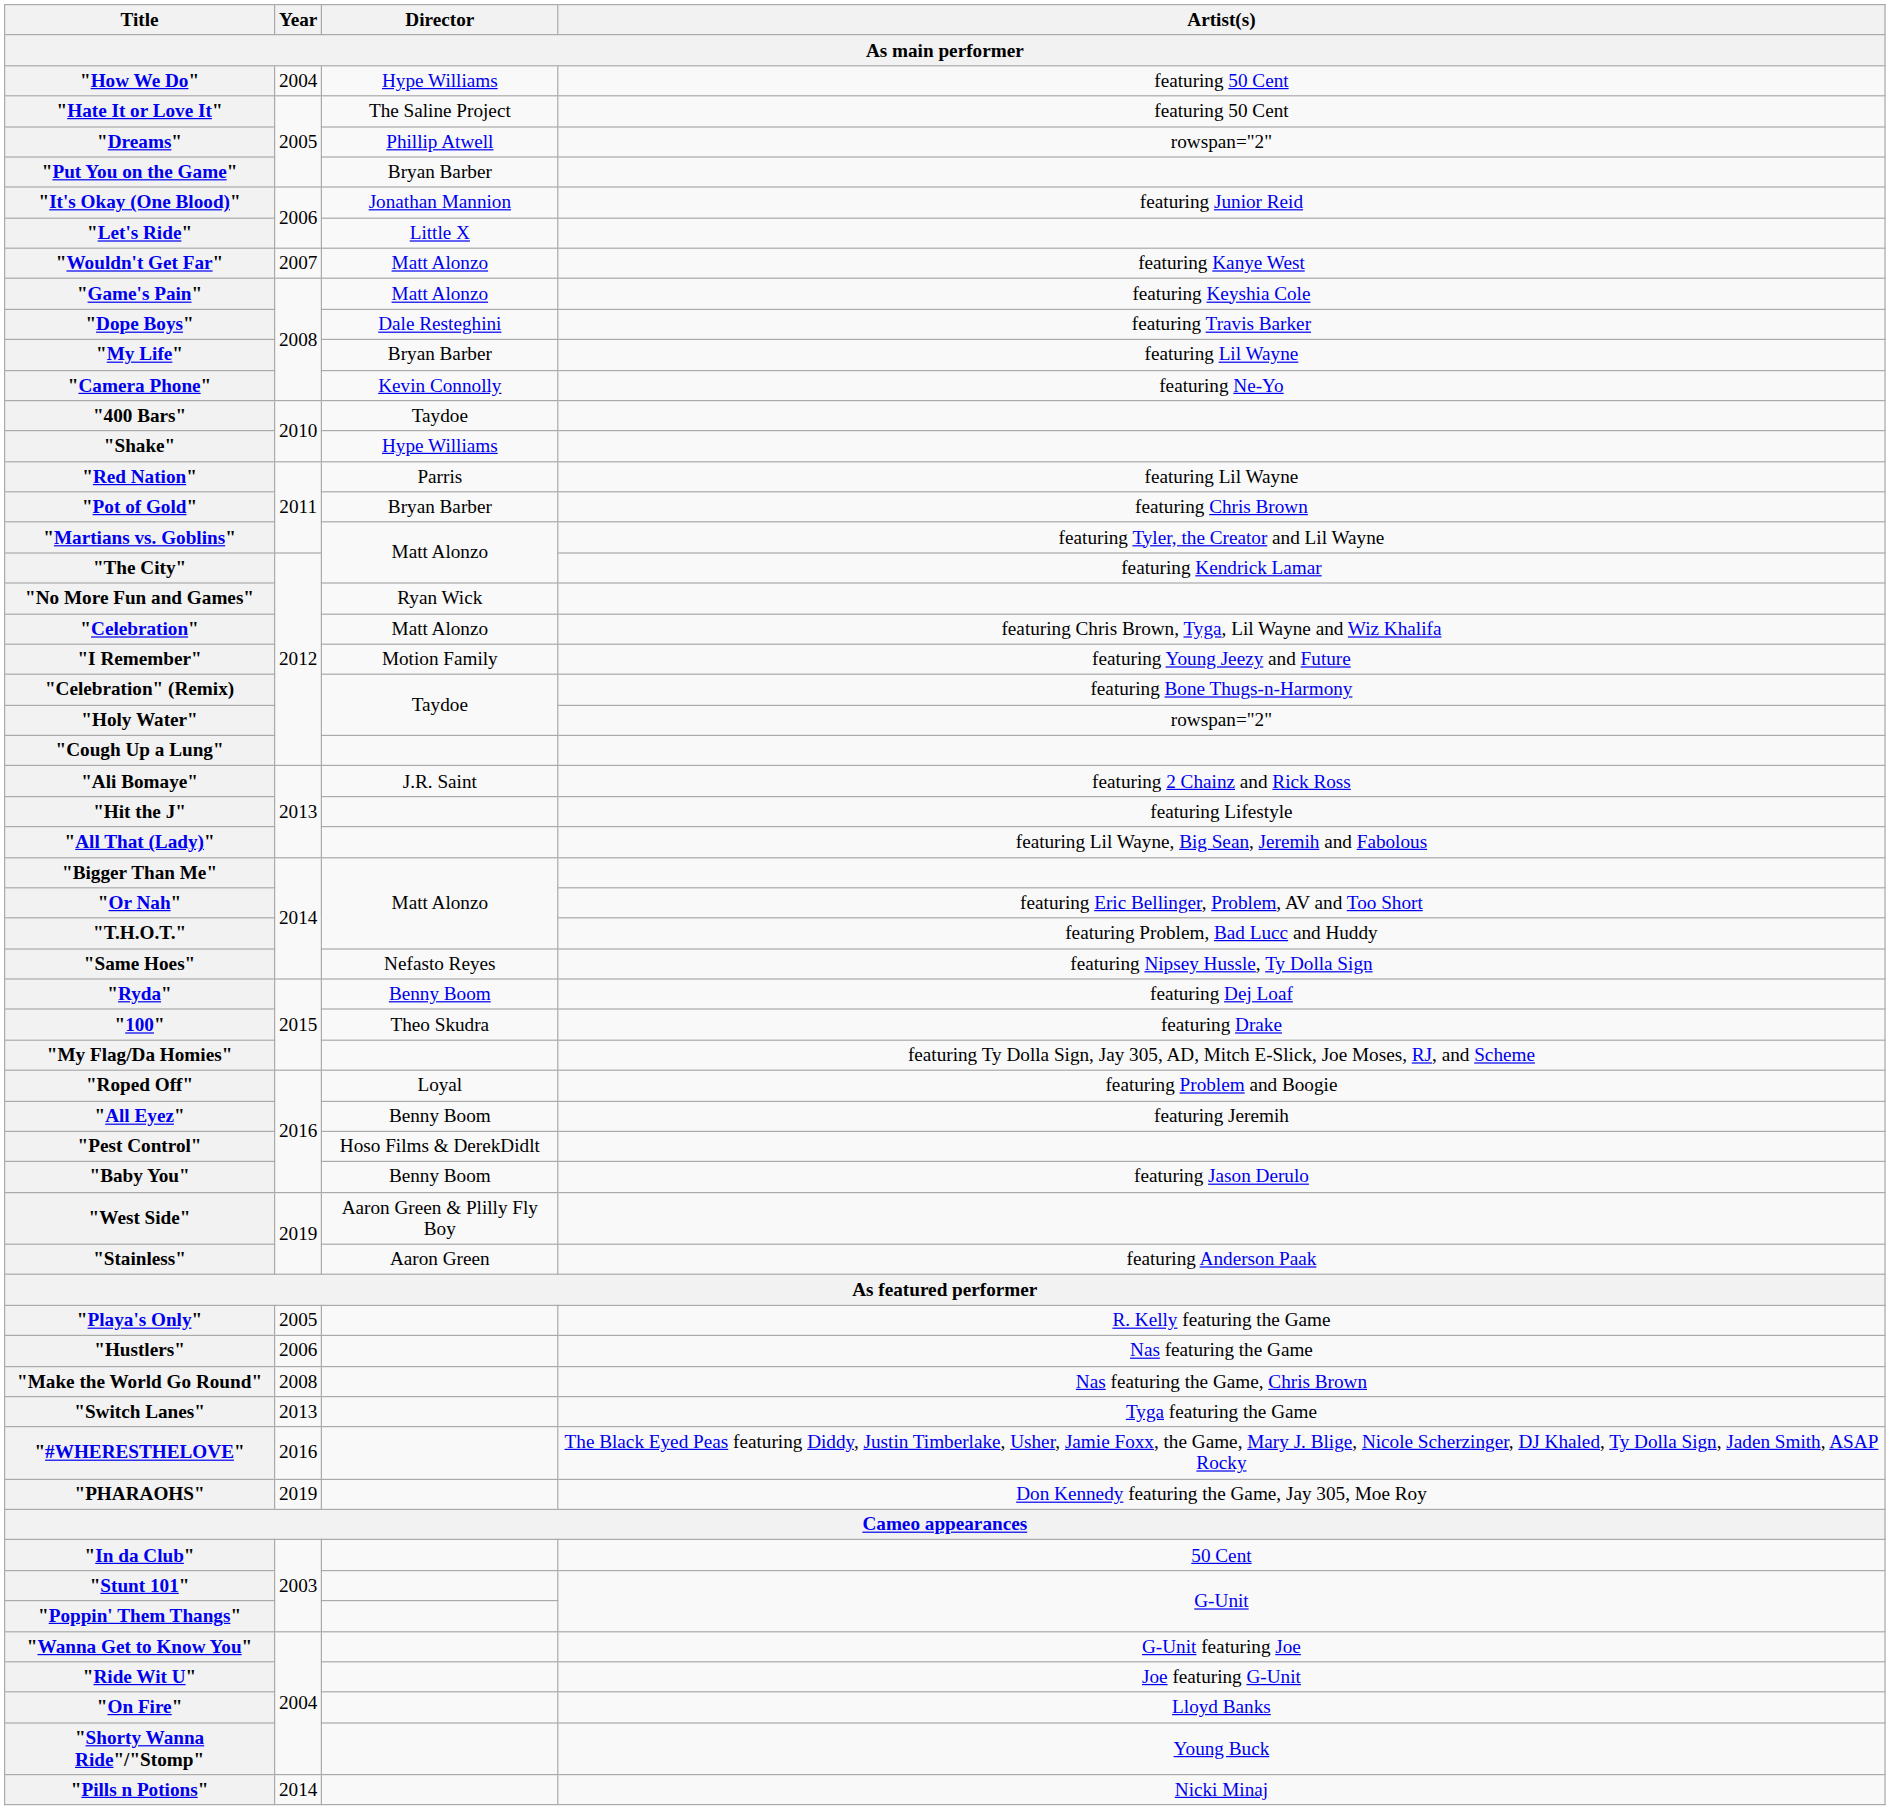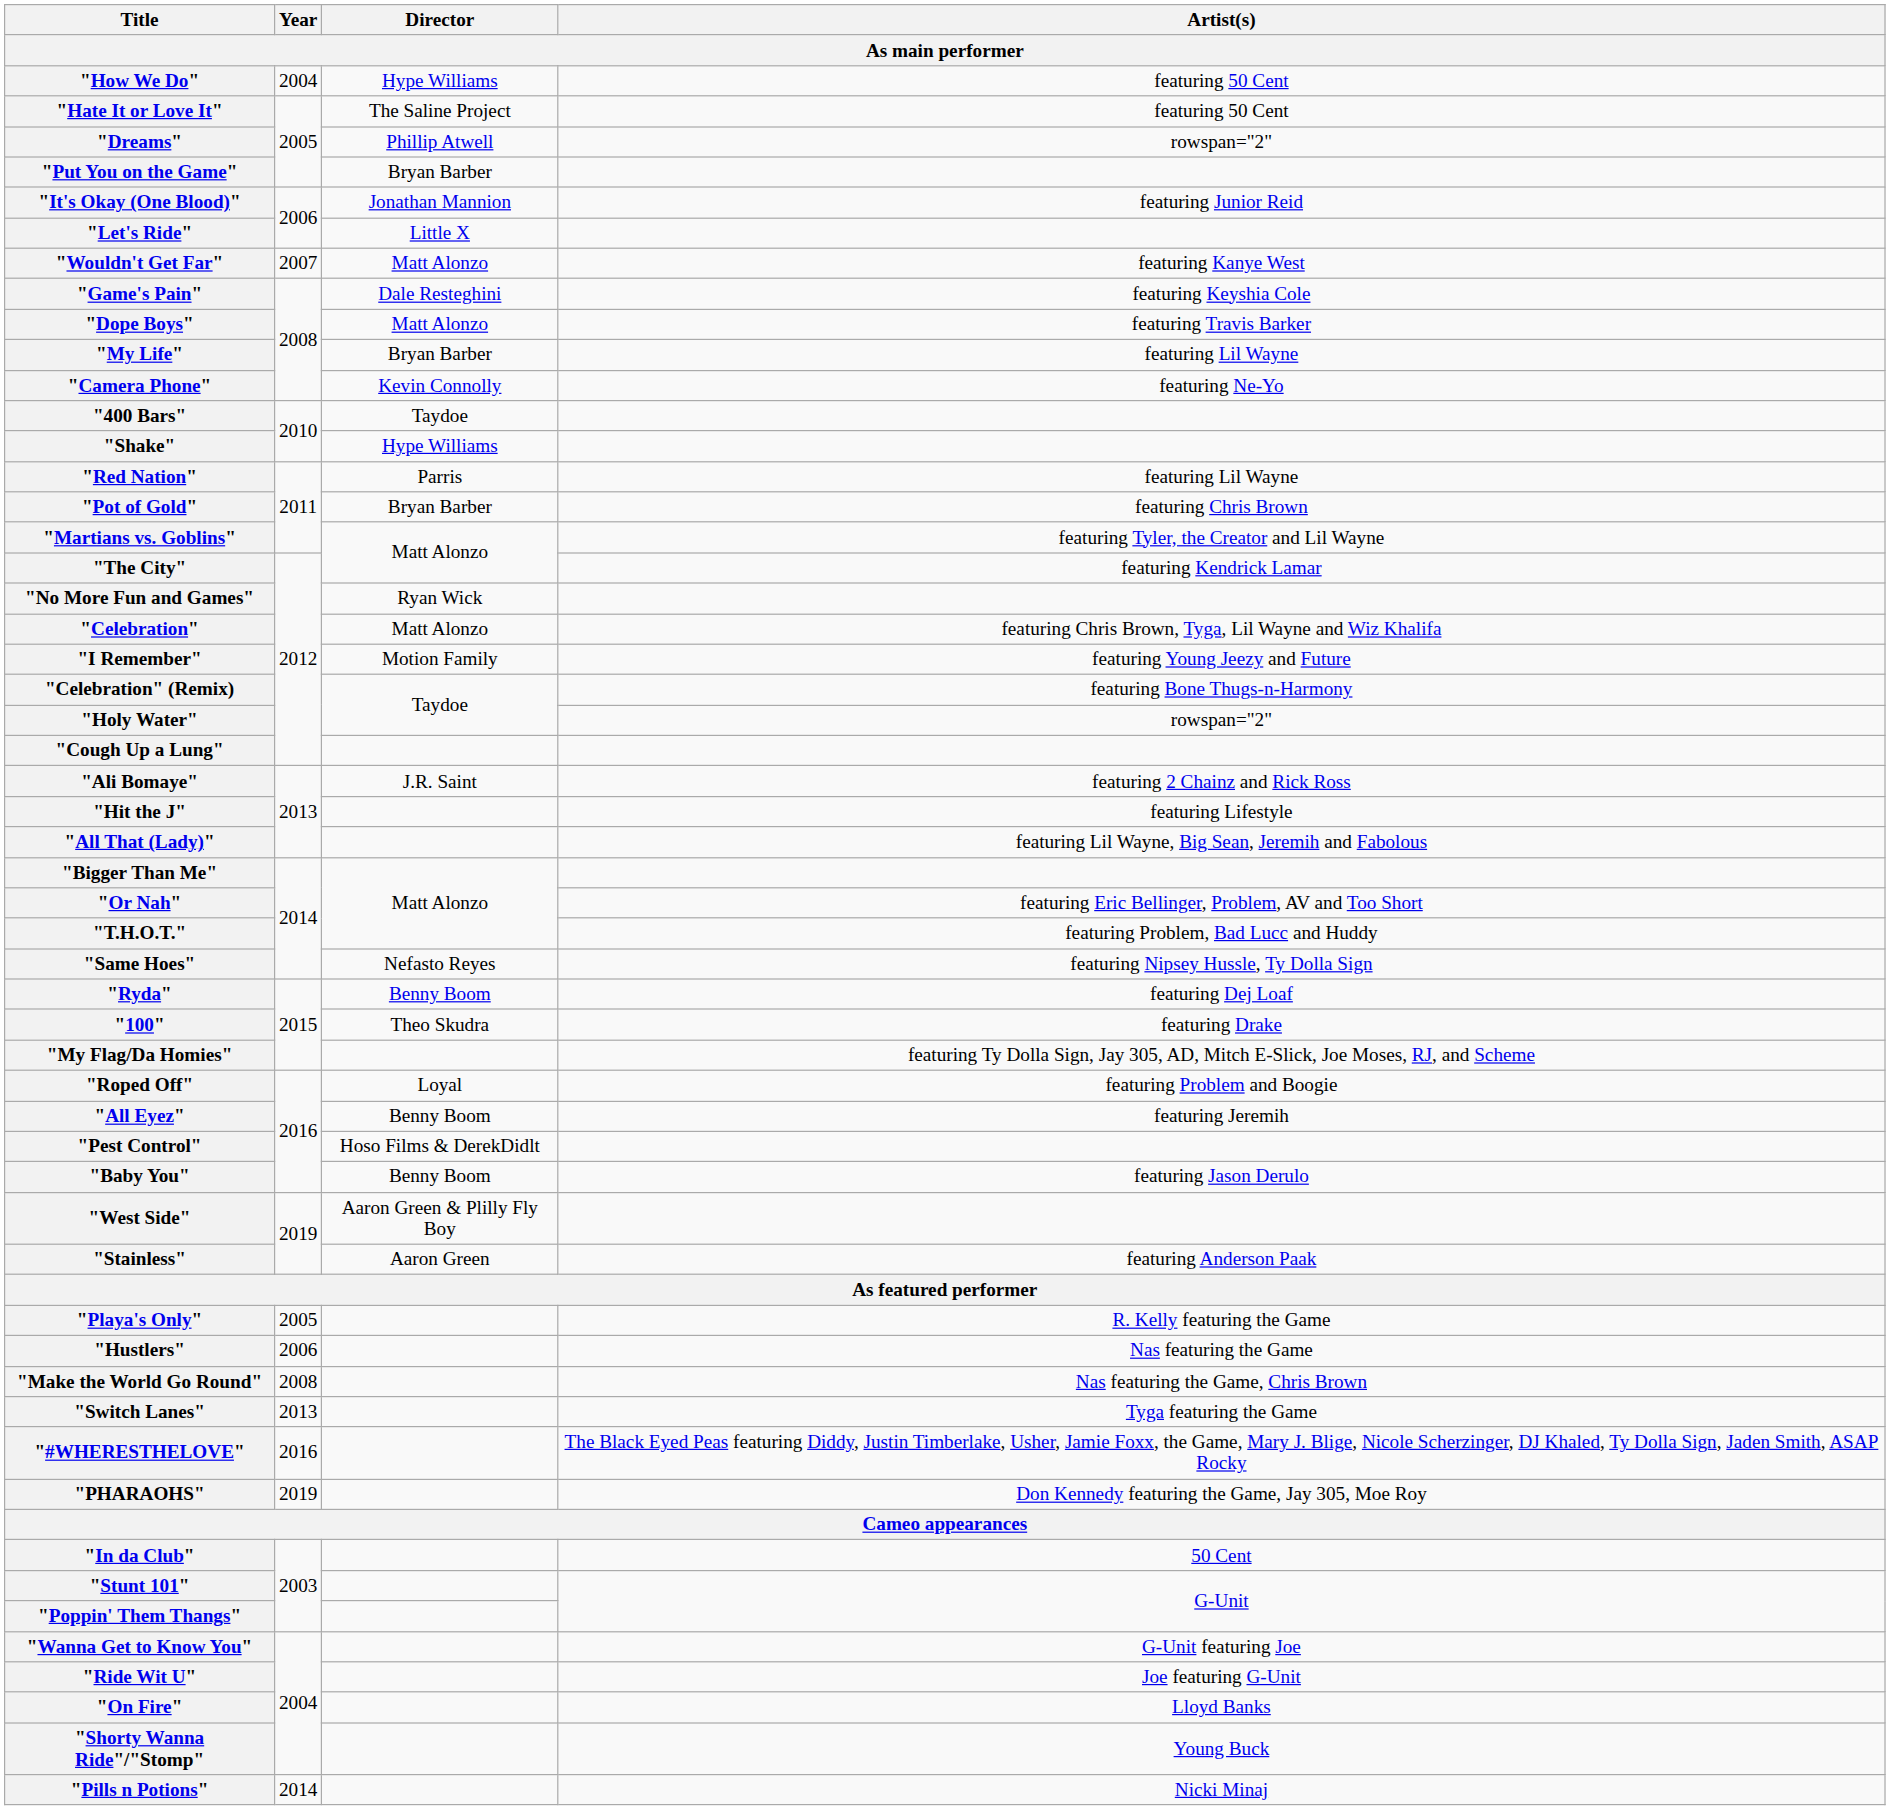(440, 293) Matt Alonzo -> (440, 293) Dale Resteghini
(440, 324) Dale Resteghini -> (440, 324) Matt Alonzo
